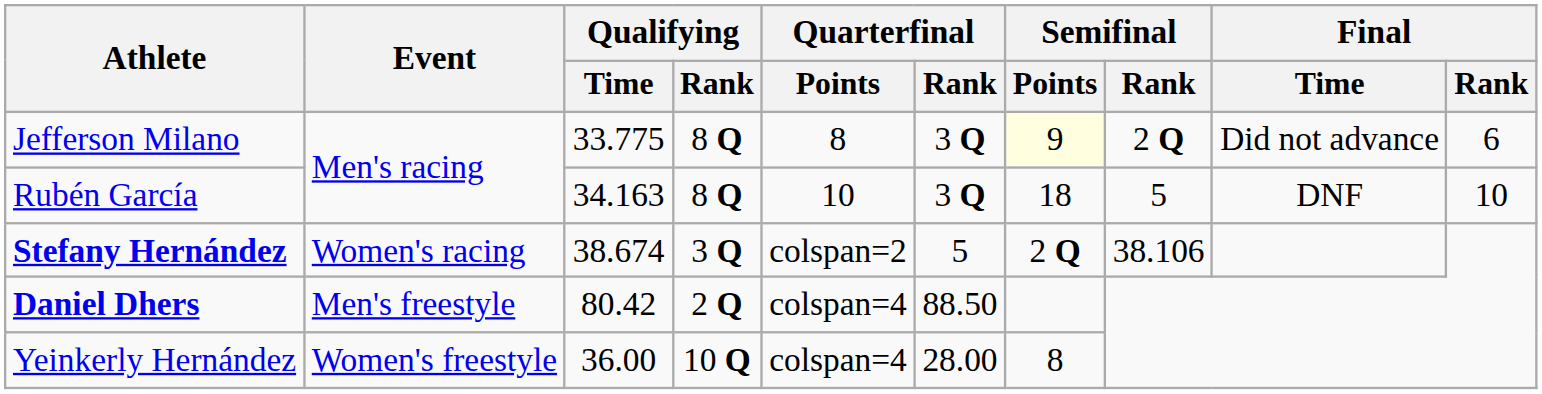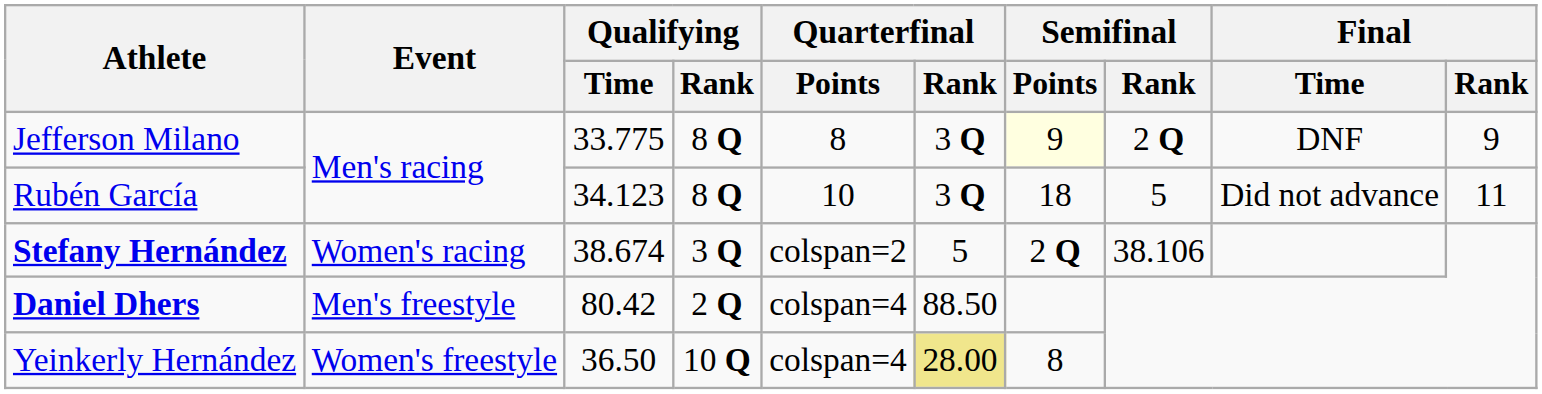(1330, 139) Did not advance -> (1330, 139) DNF
(1491, 139) 6 -> (1491, 139) 9
(619, 194) 34.163 -> (619, 194) 34.123
(1330, 194) DNF -> (1330, 194) Did not advance
(1491, 194) 10 -> (1491, 194) 11
(619, 360) 36.00 -> (619, 360) 36.50
(960, 360) no background -> (960, 360) khaki background
